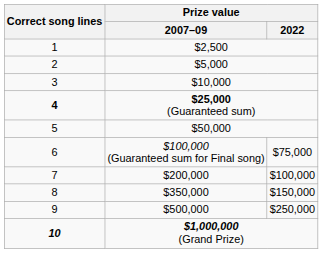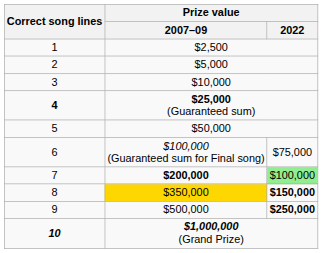(186, 175) normal -> (186, 175) bold
(292, 175) no background -> (292, 175) lightgreen background
(186, 192) no background -> (186, 192) gold background
(292, 192) normal -> (292, 192) bold
(292, 210) normal -> (292, 210) bold
